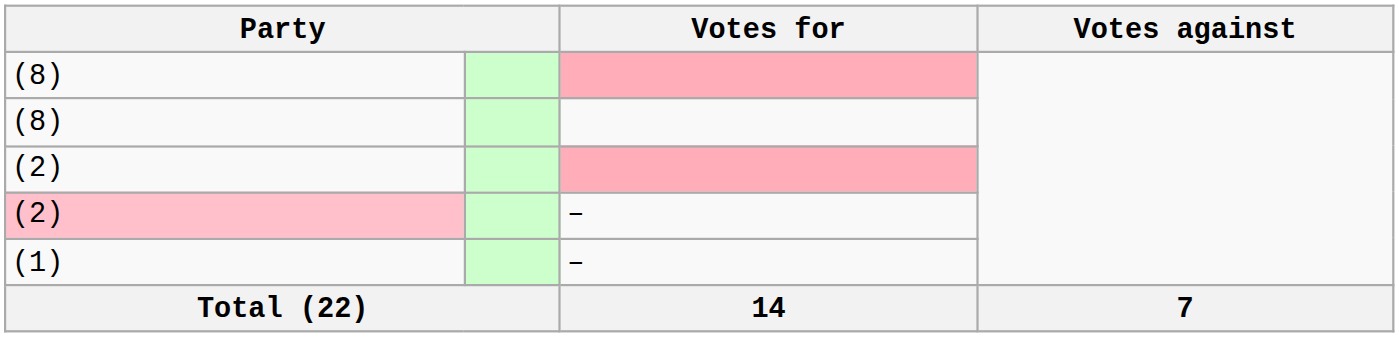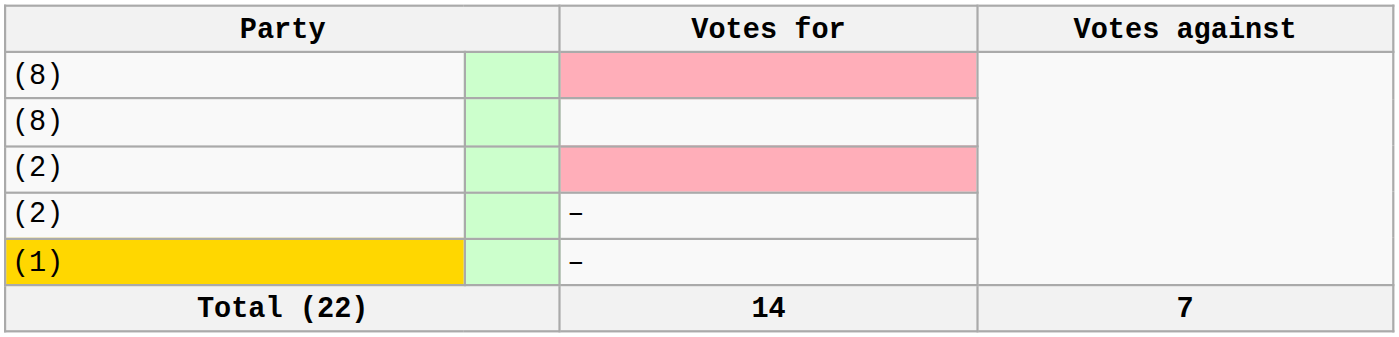(38, 215) pink background -> (38, 215) no background
(38, 262) no background -> (38, 262) gold background
